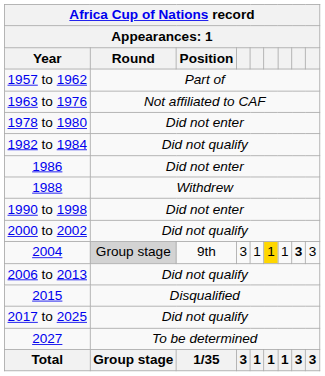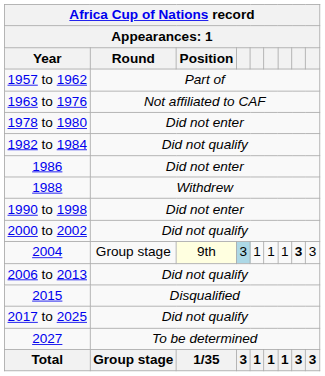(133, 252) lightgrey background -> (133, 252) no background
(206, 252) no background -> (206, 252) lightyellow background
(243, 252) no background -> (243, 252) lightblue background
(271, 252) gold background -> (271, 252) no background
